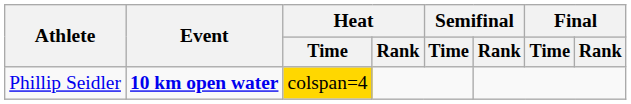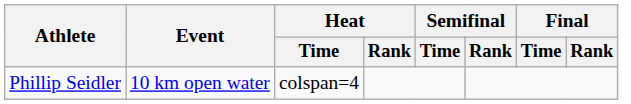(204, 83) bold -> (200, 83) normal
(328, 83) gold background -> (319, 83) no background
